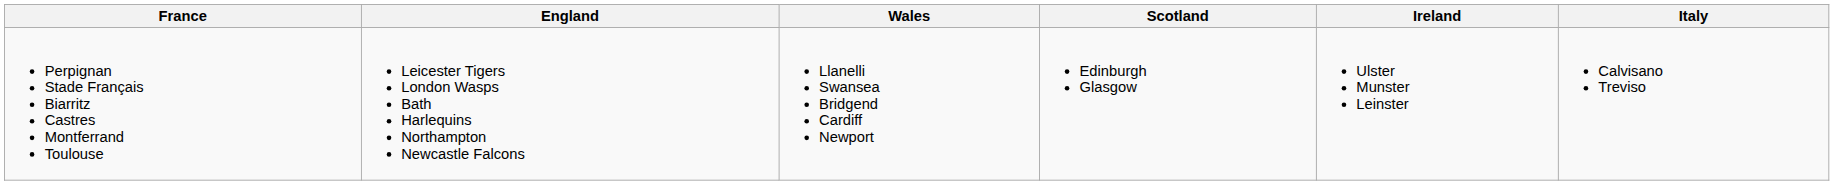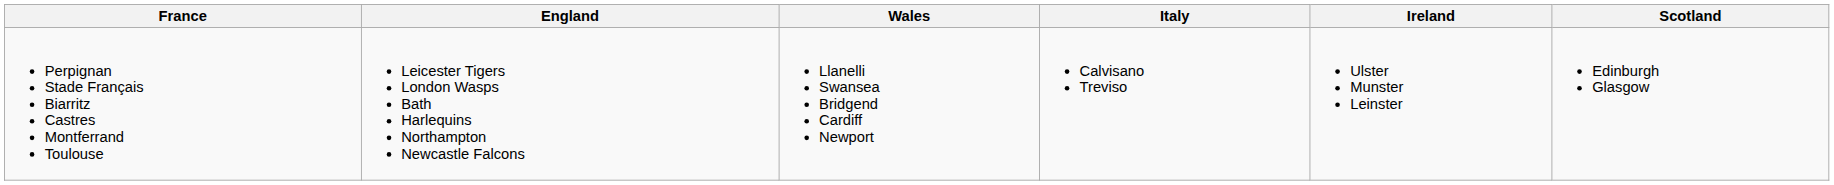columns swapped: (1178, 16) <-> (1693, 16)
